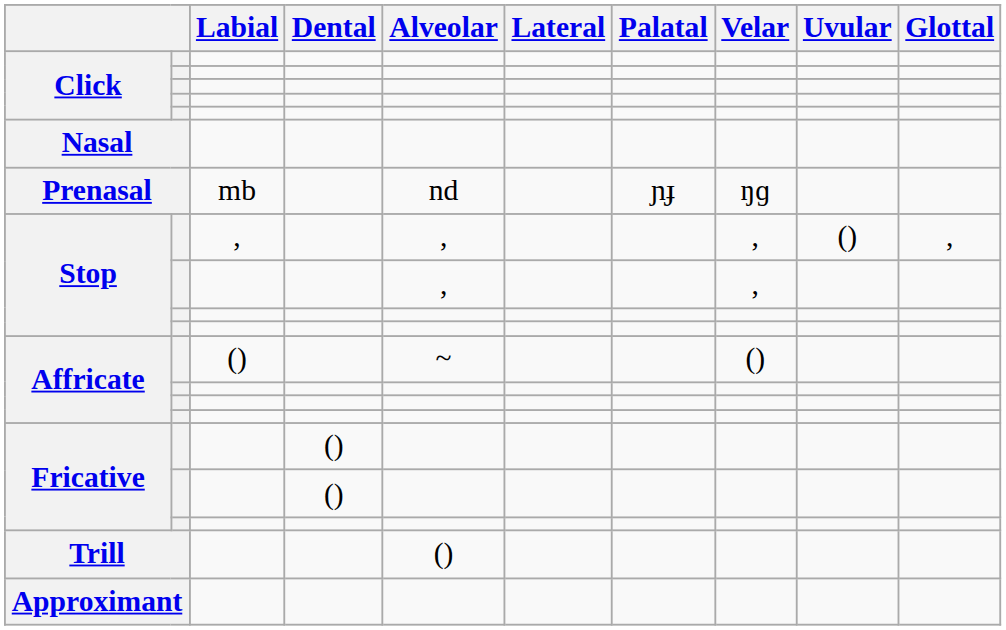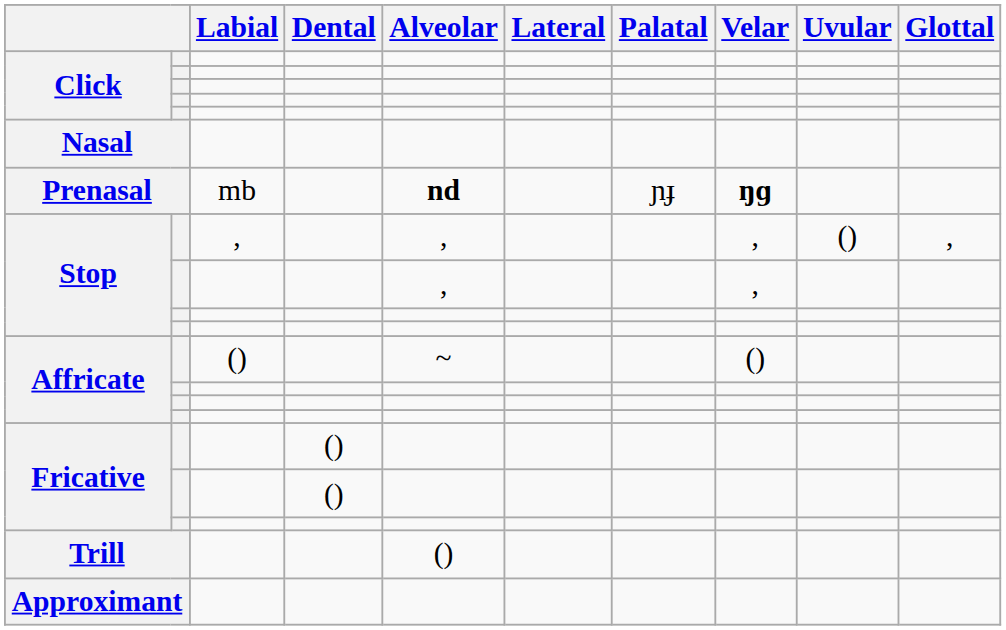(444, 190) normal -> (444, 190) bold
(755, 190) normal -> (755, 190) bold
